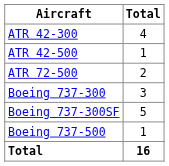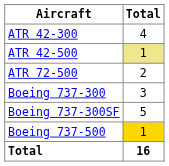(143, 53) no background -> (143, 53) khaki background
(143, 132) no background -> (143, 132) gold background
